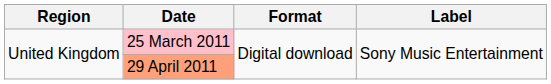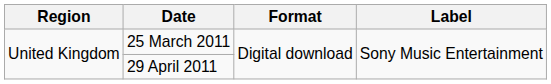(179, 41) pink background -> (179, 41) no background
(172, 66) lightsalmon background -> (172, 66) no background
